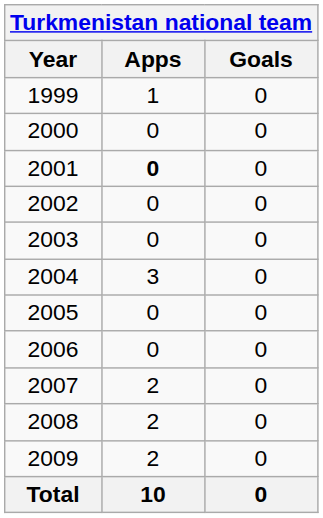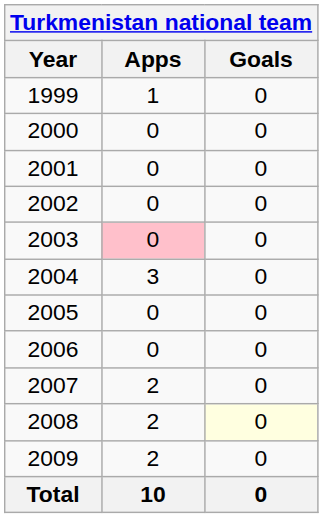(153, 167) bold -> (153, 167) normal
(153, 240) no background -> (153, 240) pink background
(261, 421) no background -> (261, 421) lightyellow background
